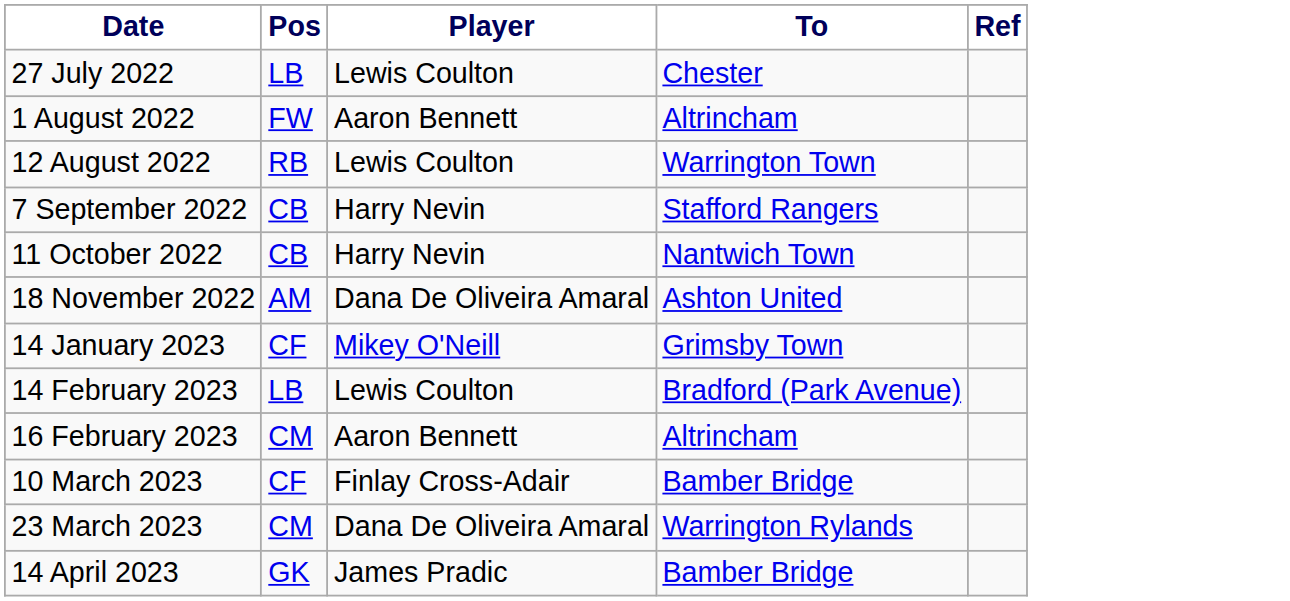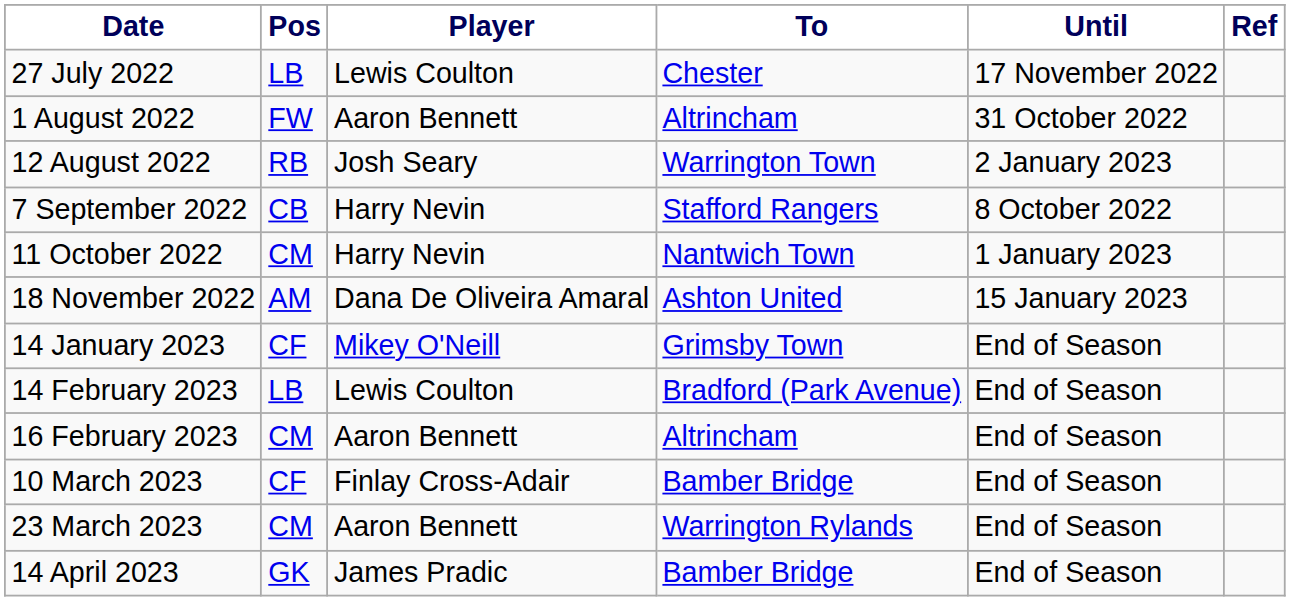+ column: (1096, 27)
(424, 163) Lewis Coulton -> (406, 163) Josh Seary
(288, 254) CB -> (291, 254) CM
(492, 526) Dana De Oliveira Amaral -> (426, 526) Aaron Bennett
